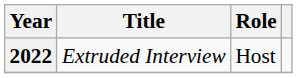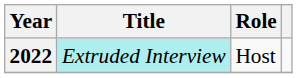(144, 55) no background -> (144, 55) paleturquoise background
